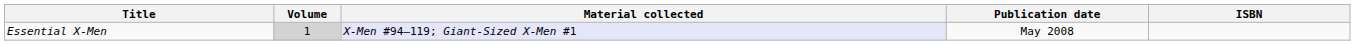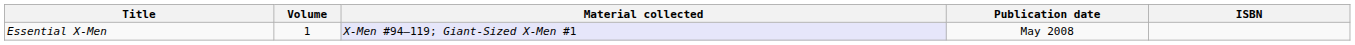(307, 31) lightgrey background -> (307, 31) no background
